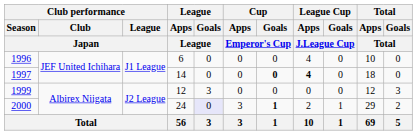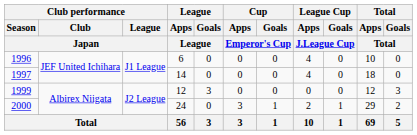(275, 75) bold -> (275, 75) normal
(309, 75) bold -> (309, 75) normal
(209, 106) lavender background -> (209, 106) no background
(275, 106) bold -> (275, 106) normal
